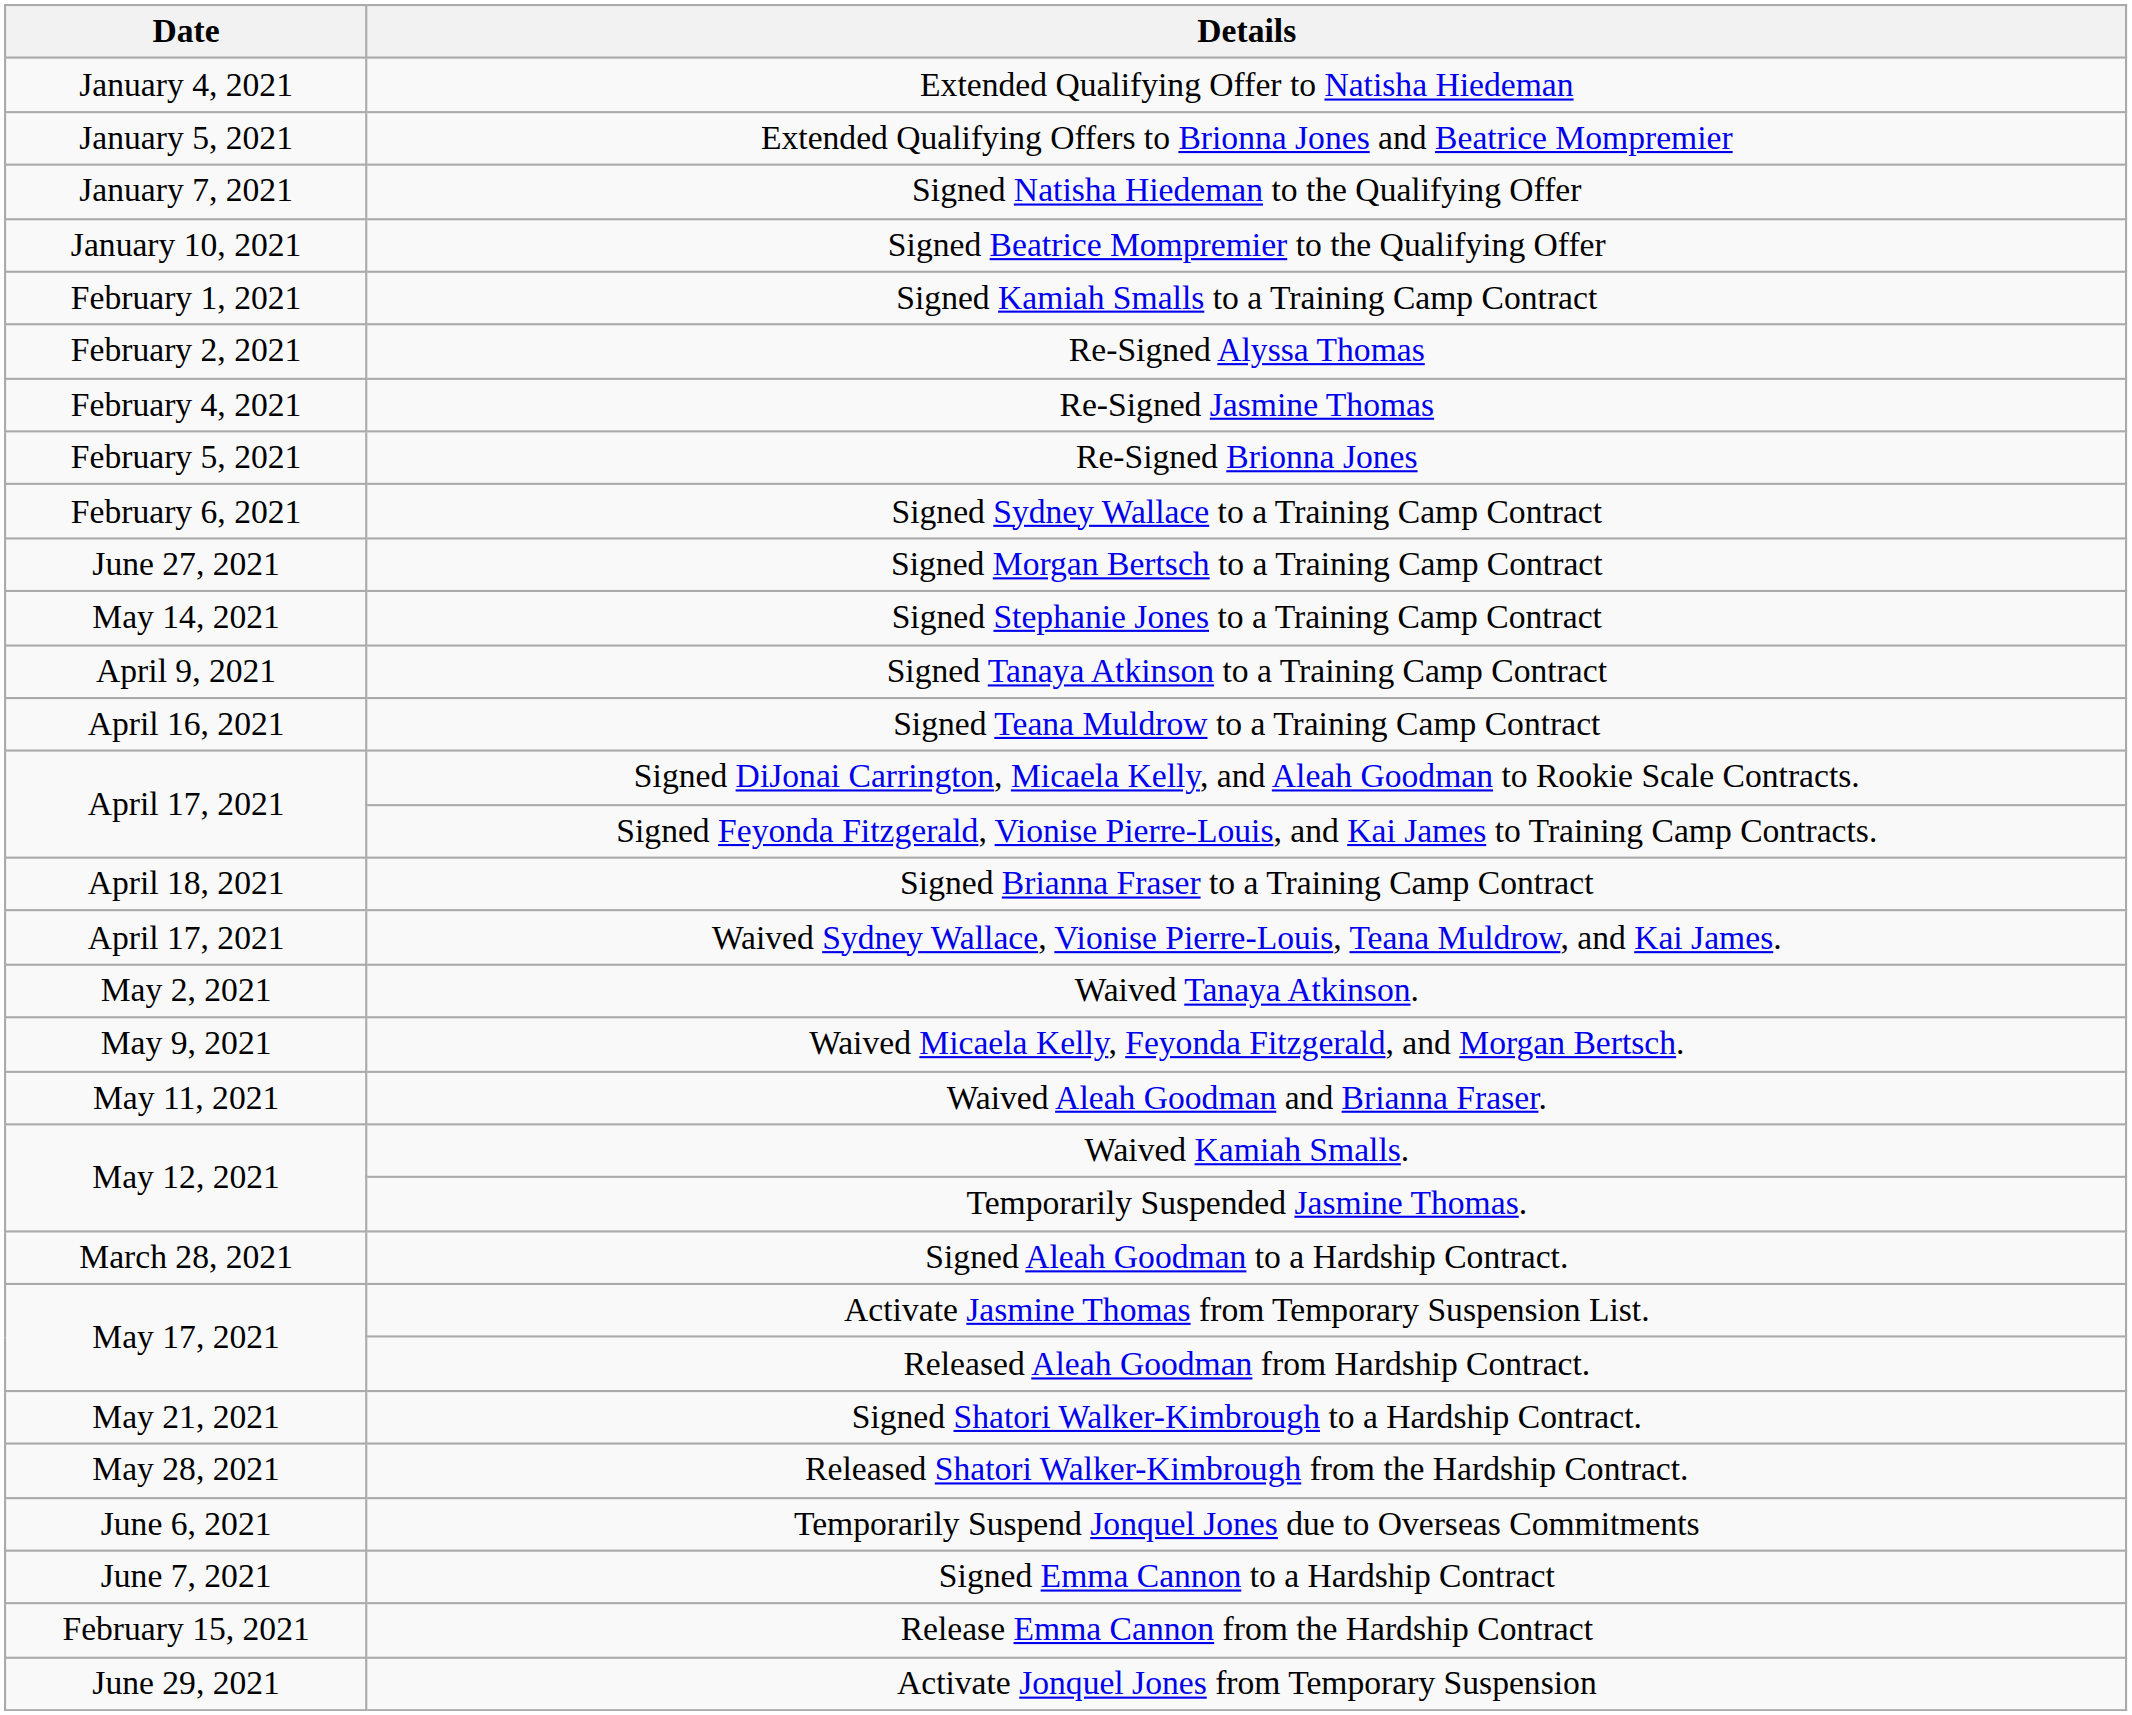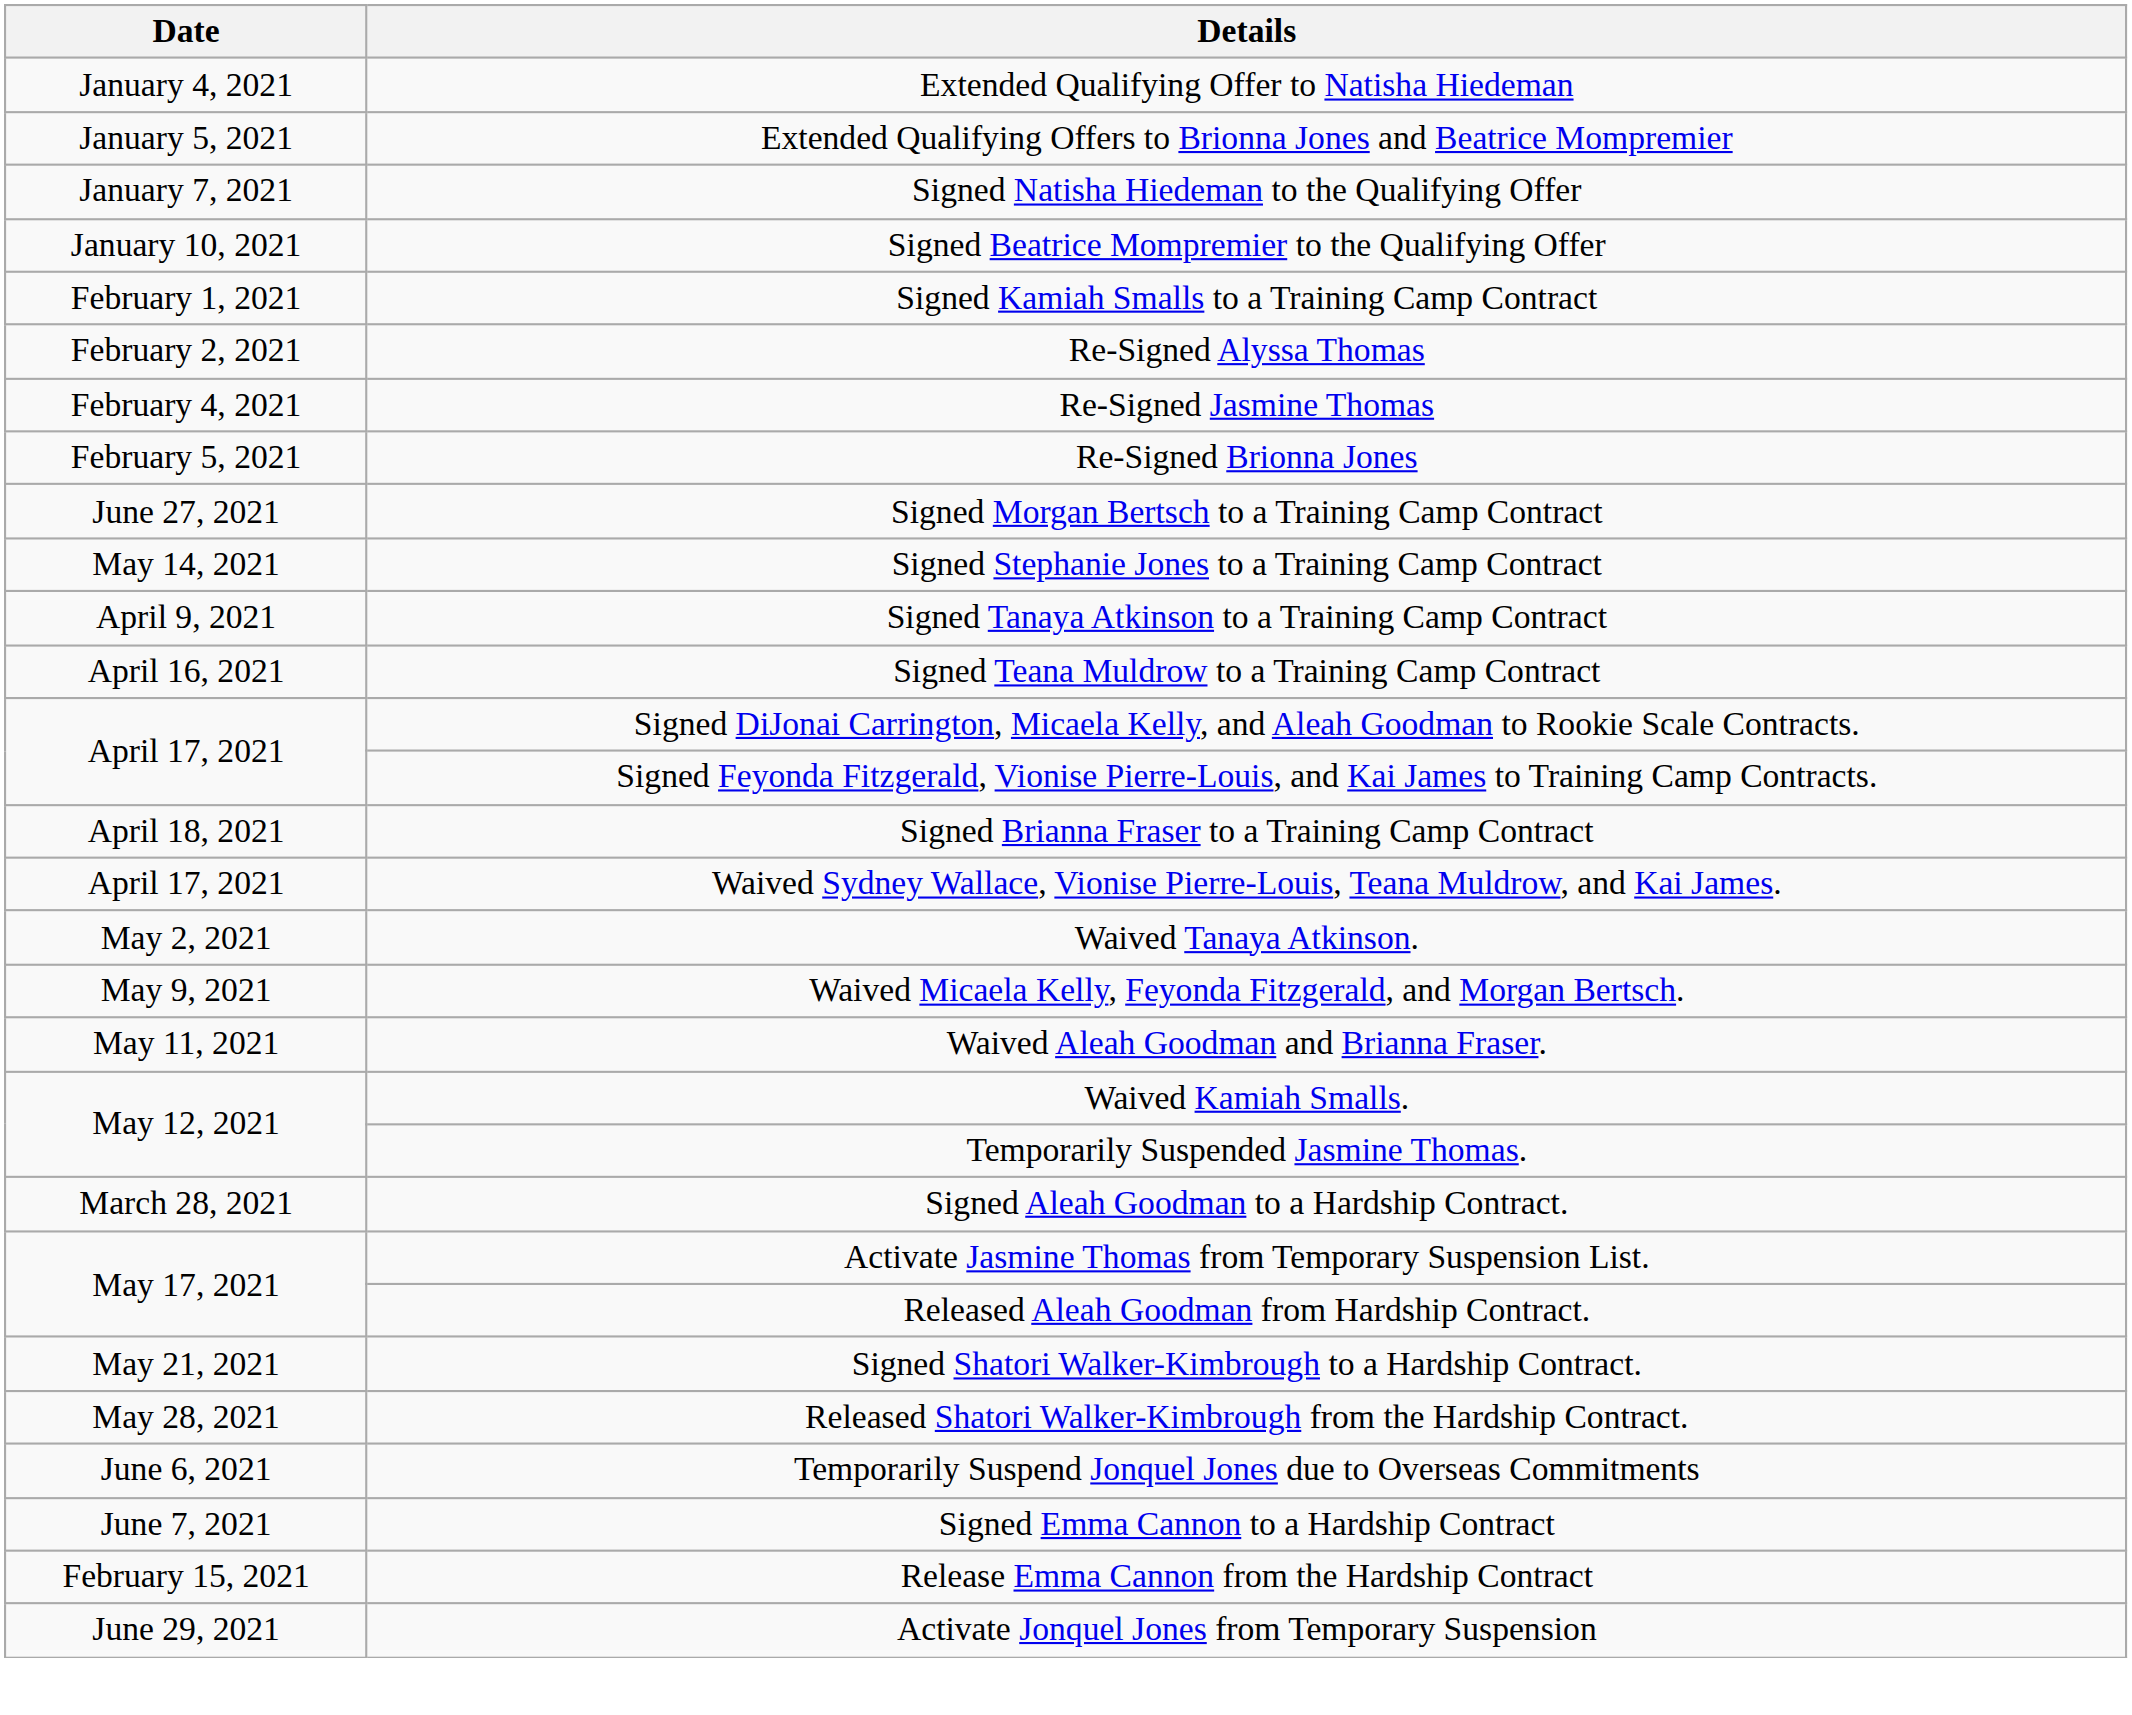- row: (1247, 510)
